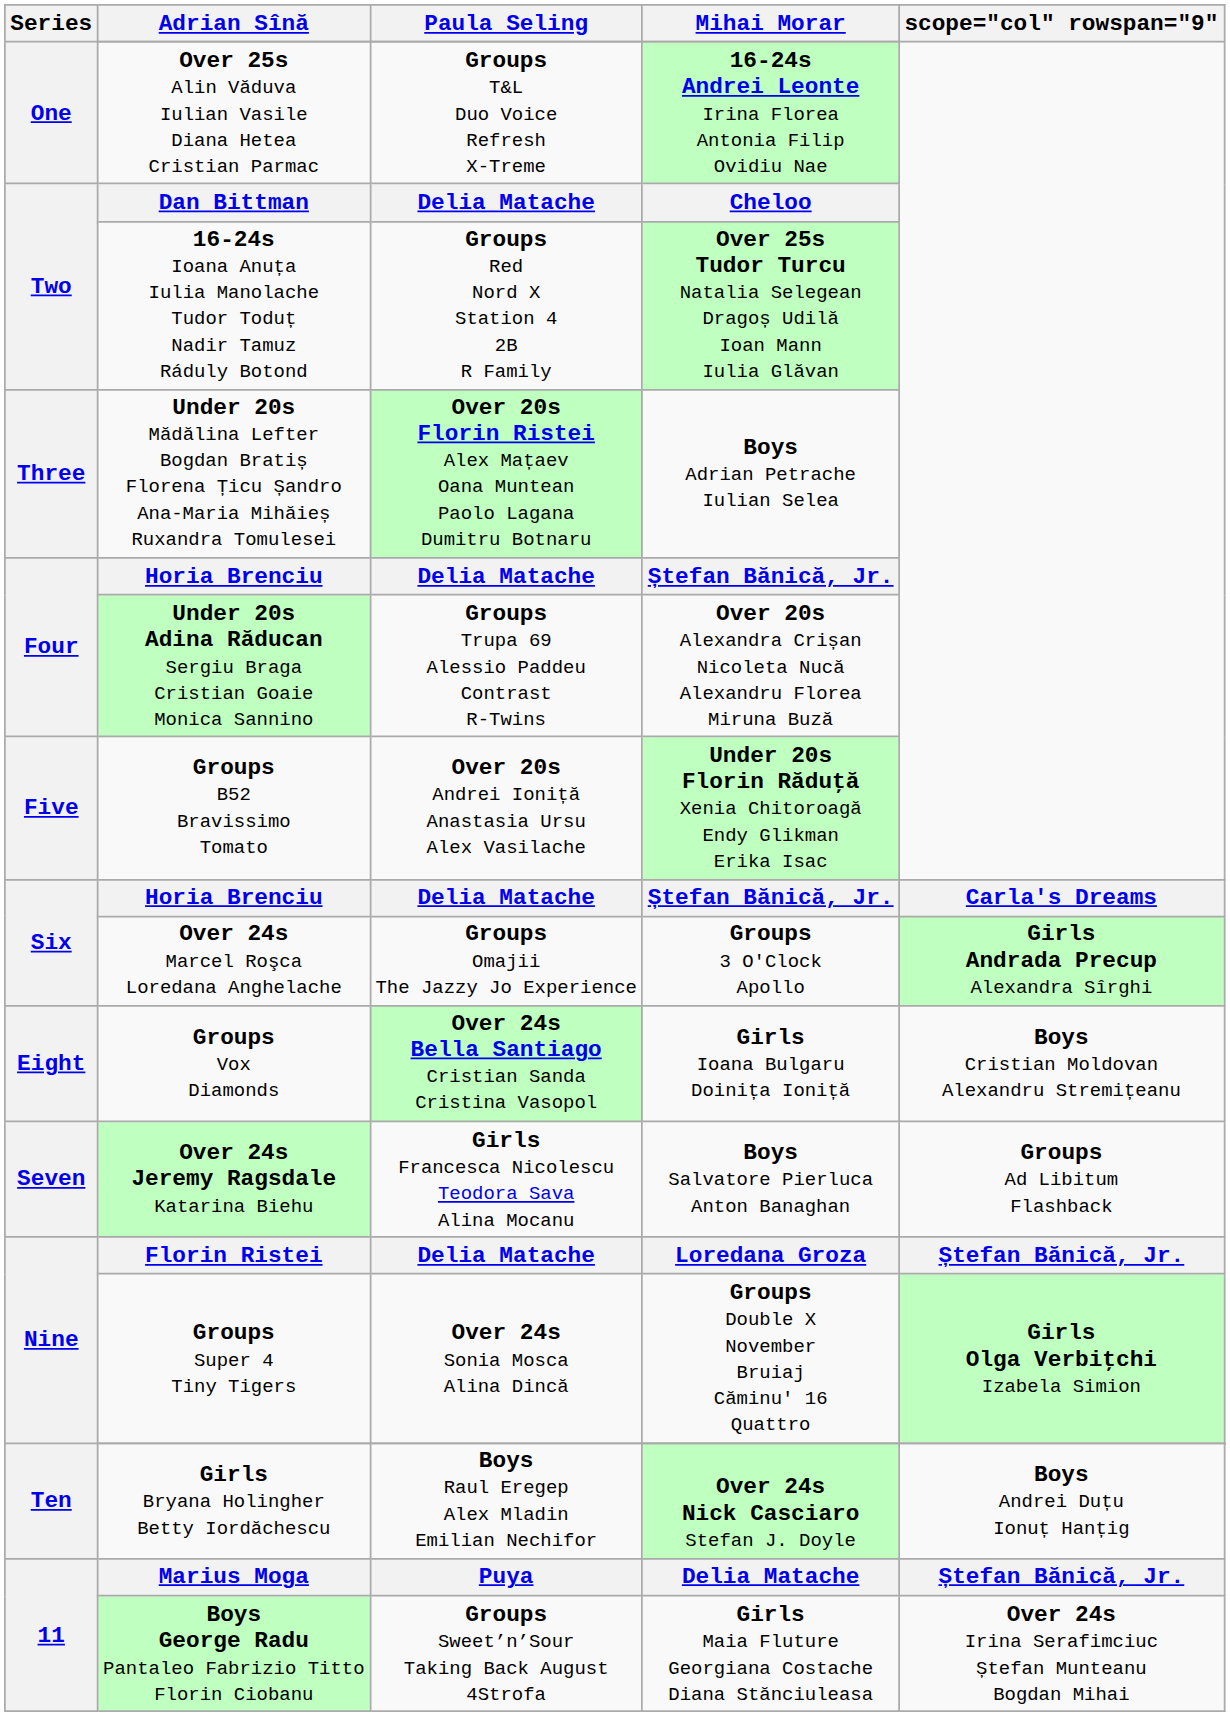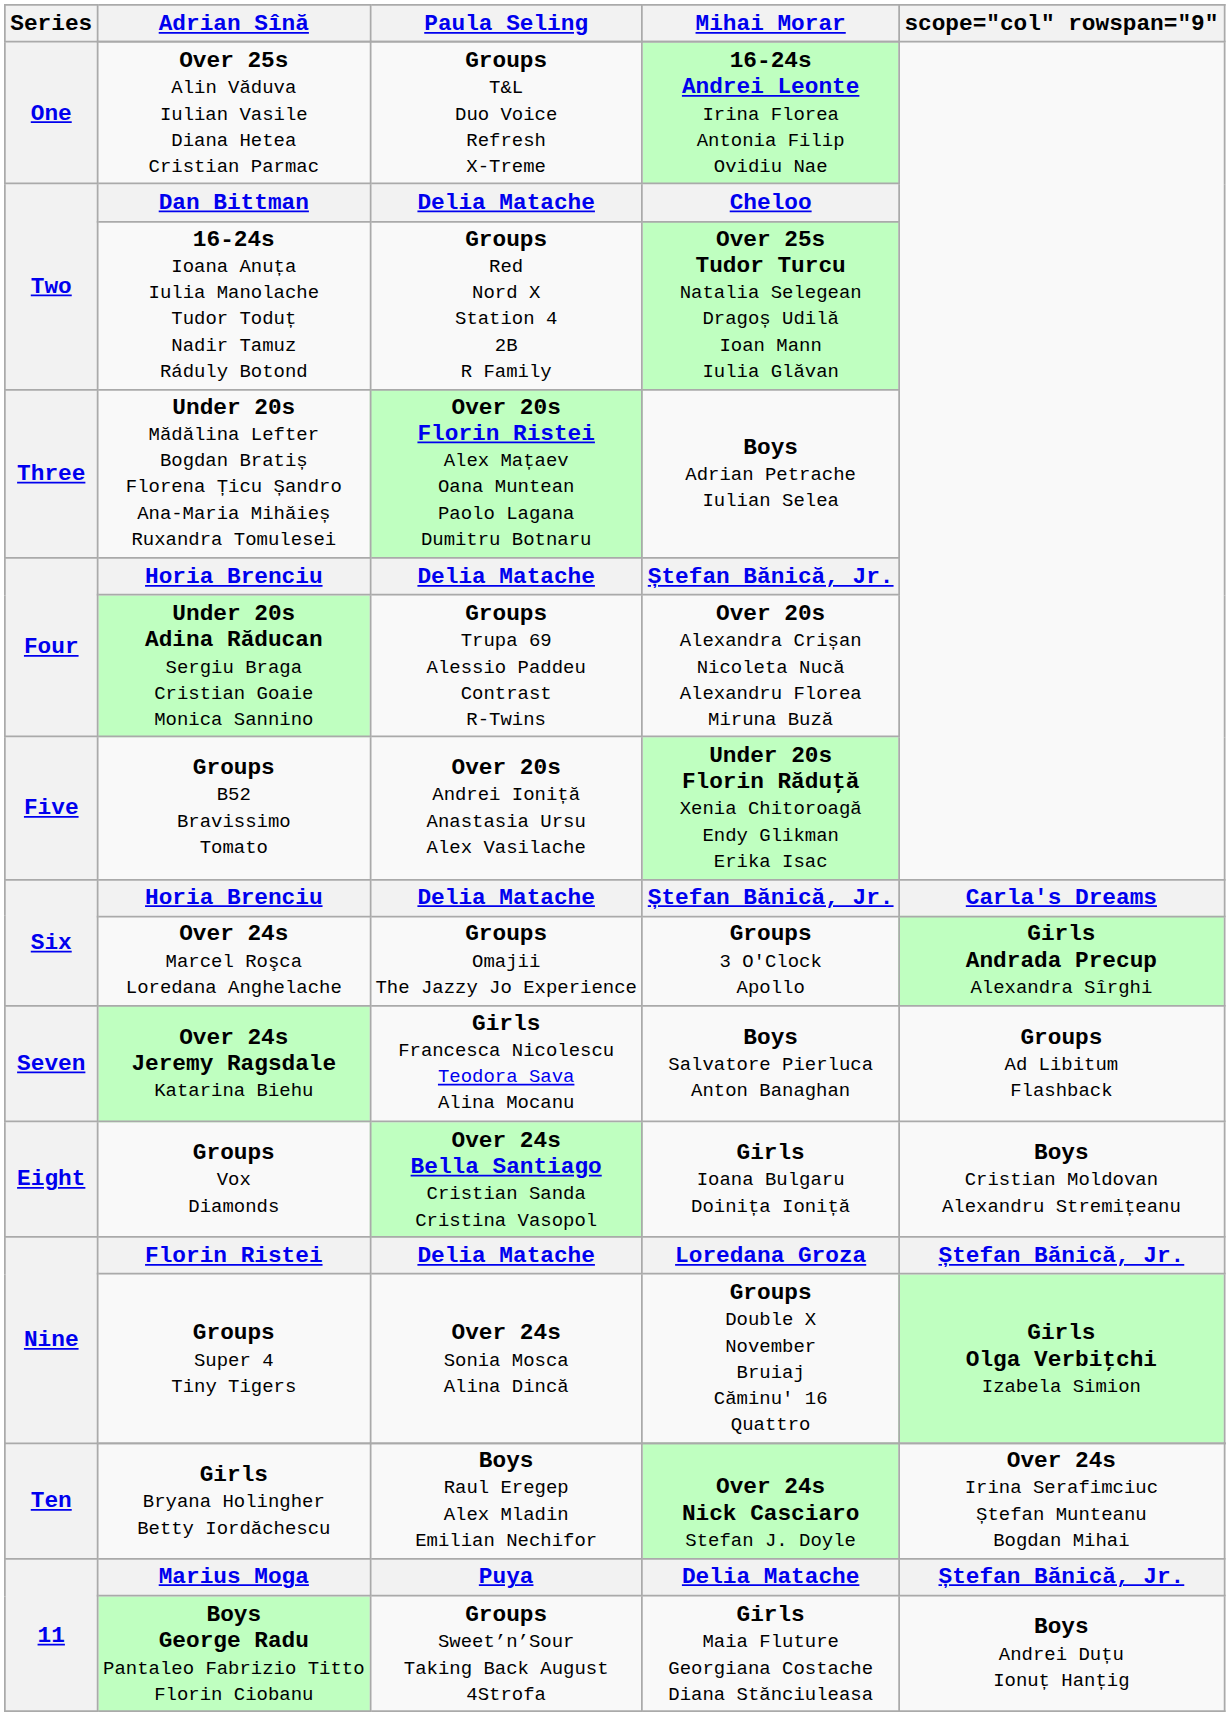rows swapped: (51, 1179) <-> (51, 1064)
(1061, 1500) Boys Andrei Duțu Ionuț Hanțig -> (1061, 1500) Over 24s Irina Serafimciuc Ștefan Munteanu Bogdan Mihai
(1061, 1653) Over 24s Irina Serafimciuc Ștefan Munteanu Bogdan Mihai -> (1061, 1653) Boys Andrei Duțu Ionuț Hanțig
